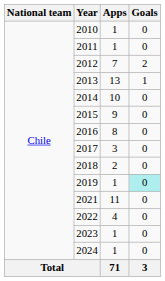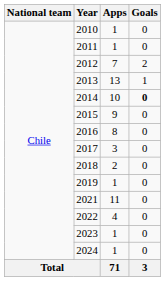(145, 98) normal -> (145, 98) bold
(145, 183) paleturquoise background -> (145, 183) no background
